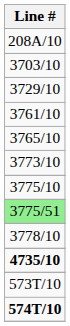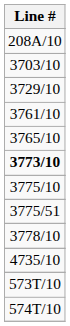(35, 162) normal -> (35, 162) bold
(35, 211) lightgreen background -> (35, 211) no background
(35, 260) bold -> (35, 260) normal
(35, 308) bold -> (35, 308) normal
